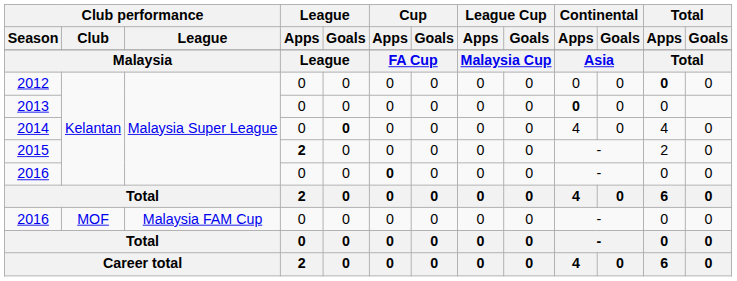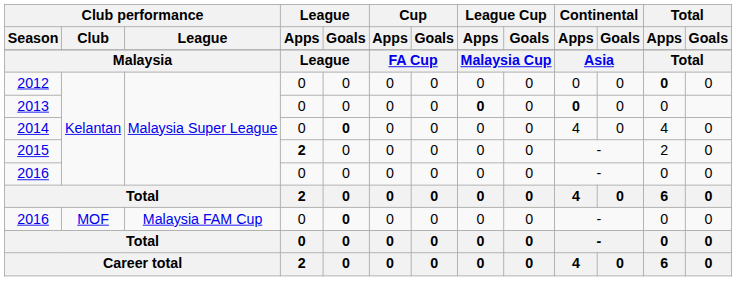(481, 106) normal -> (481, 106) bold
(390, 173) bold -> (390, 173) normal
(346, 219) normal -> (346, 219) bold
